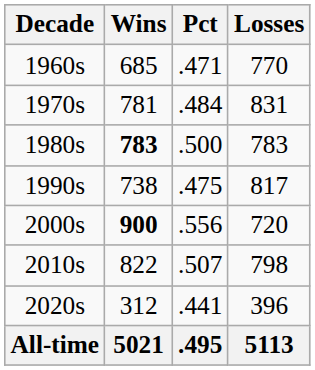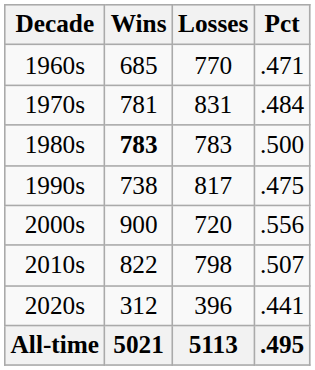columns swapped: (269, 24) <-> (200, 24)
(139, 225) bold -> (139, 225) normal
